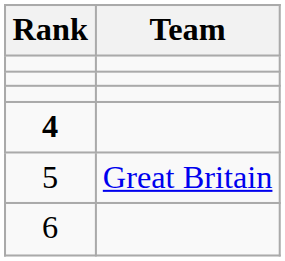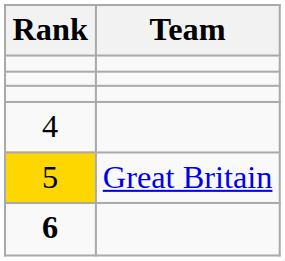(50, 126) bold -> (50, 126) normal
(50, 177) no background -> (50, 177) gold background
(50, 228) normal -> (50, 228) bold
